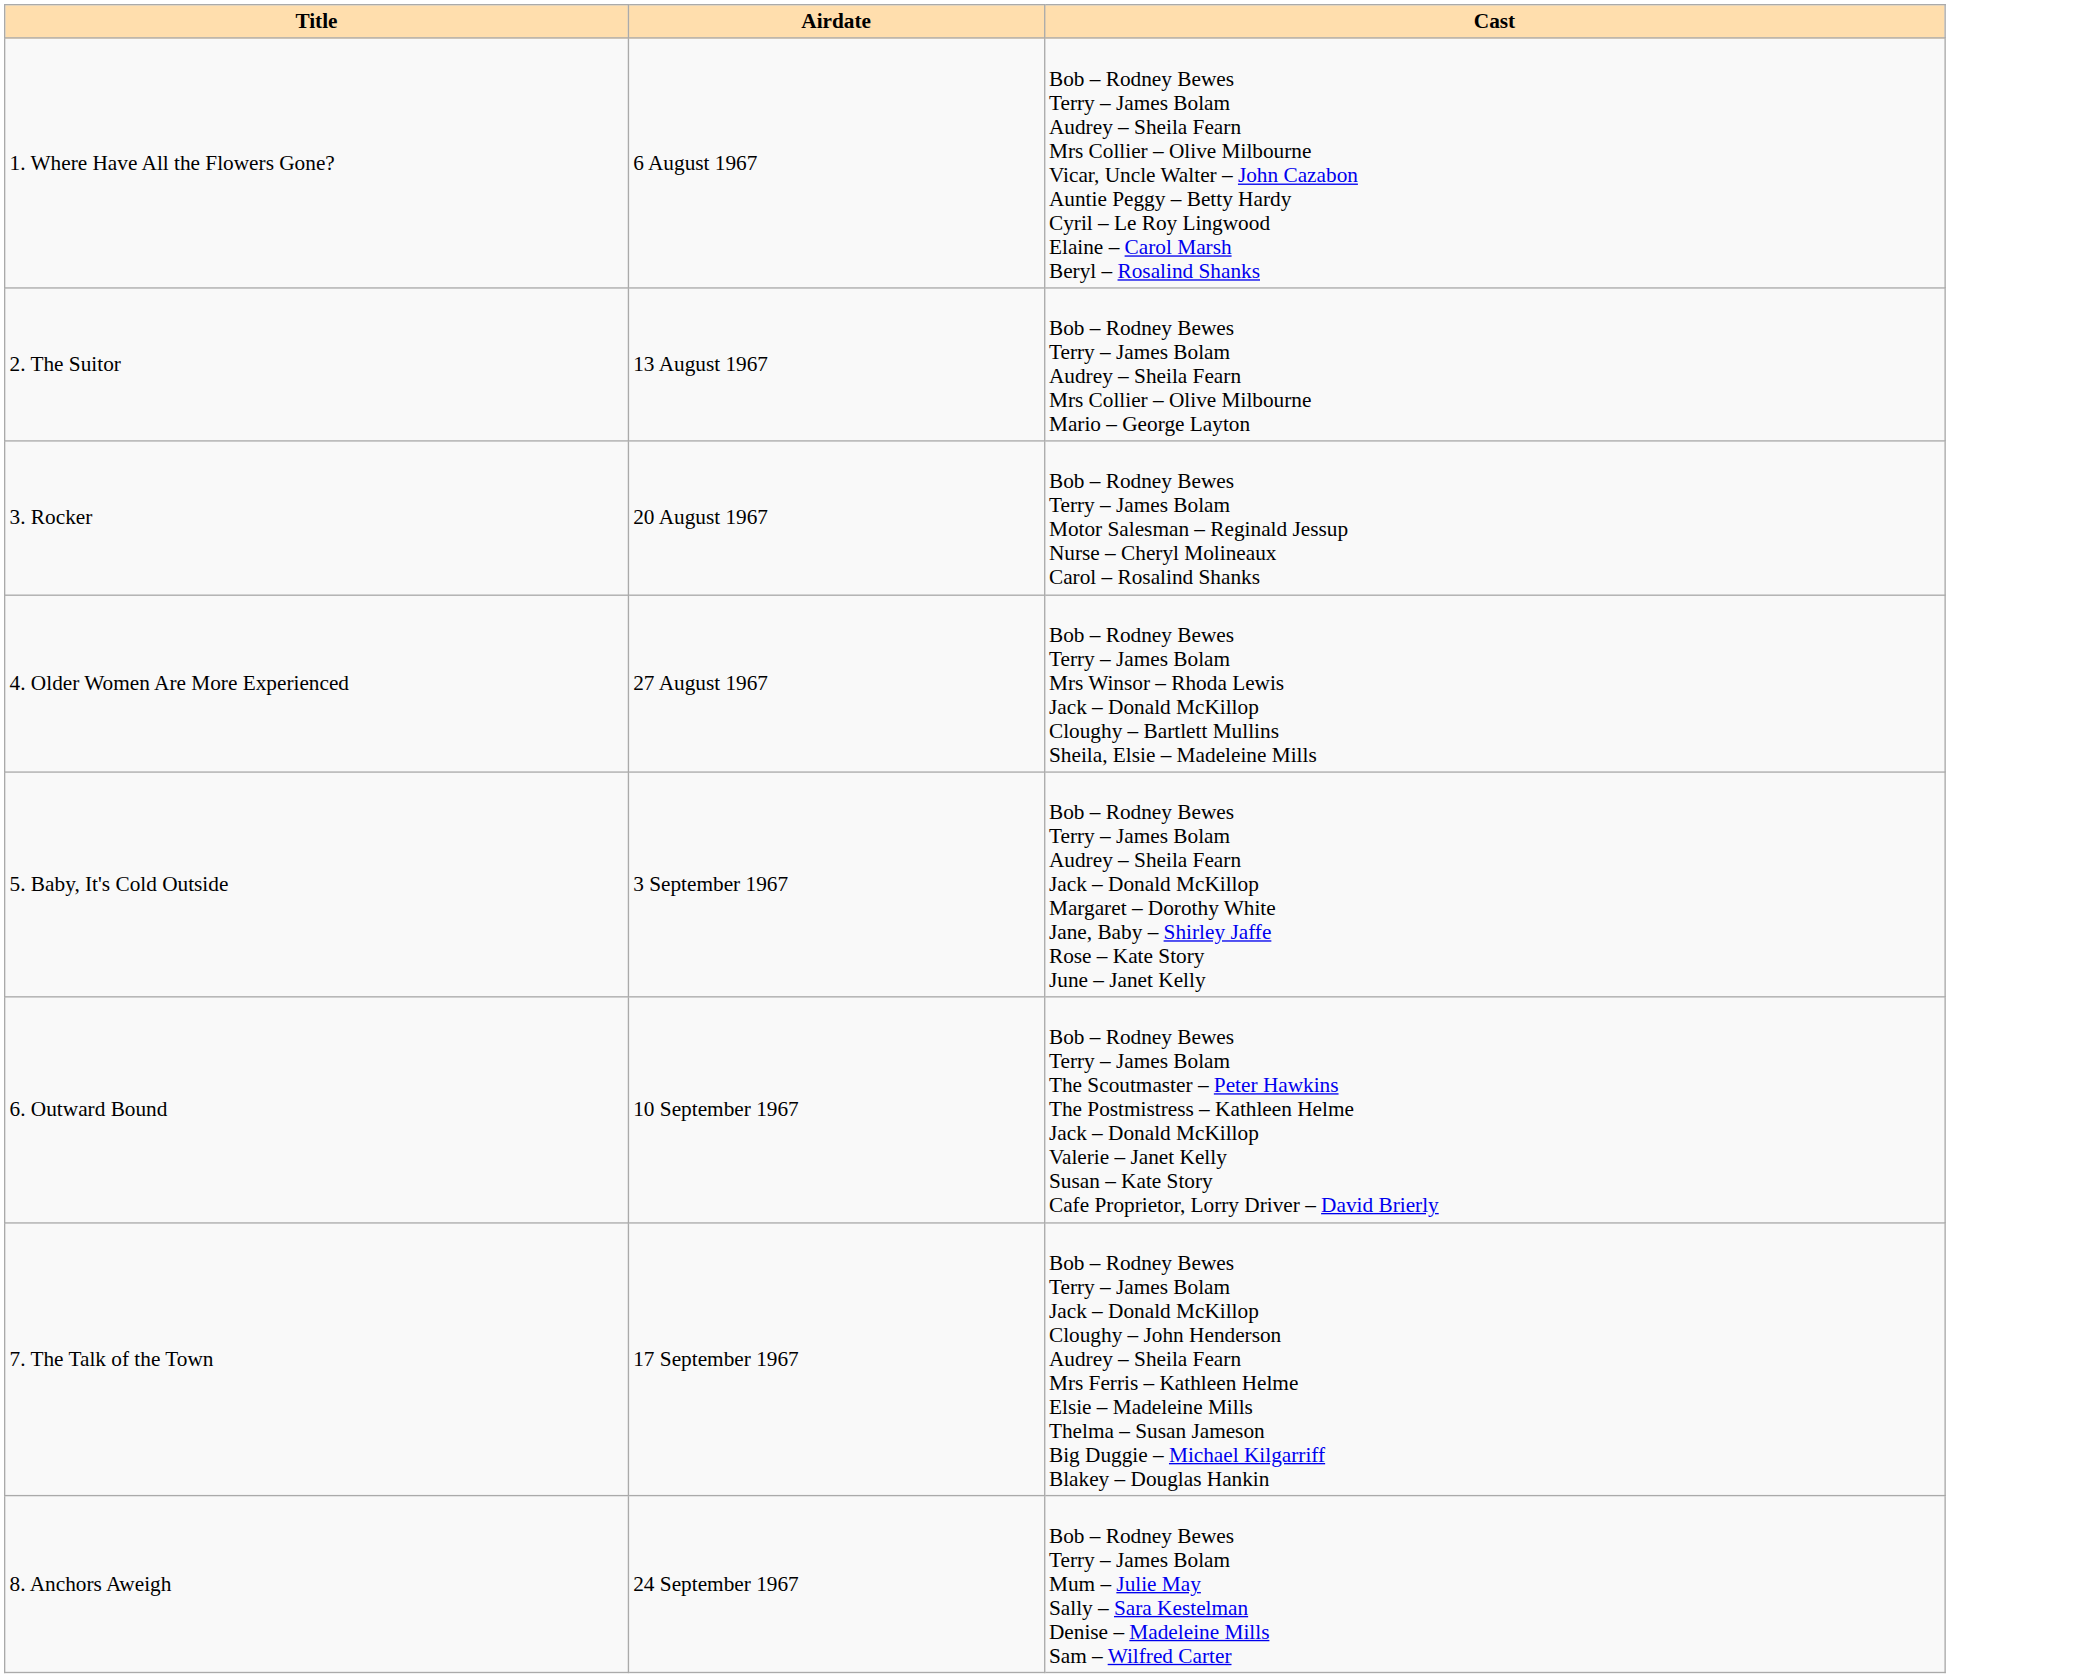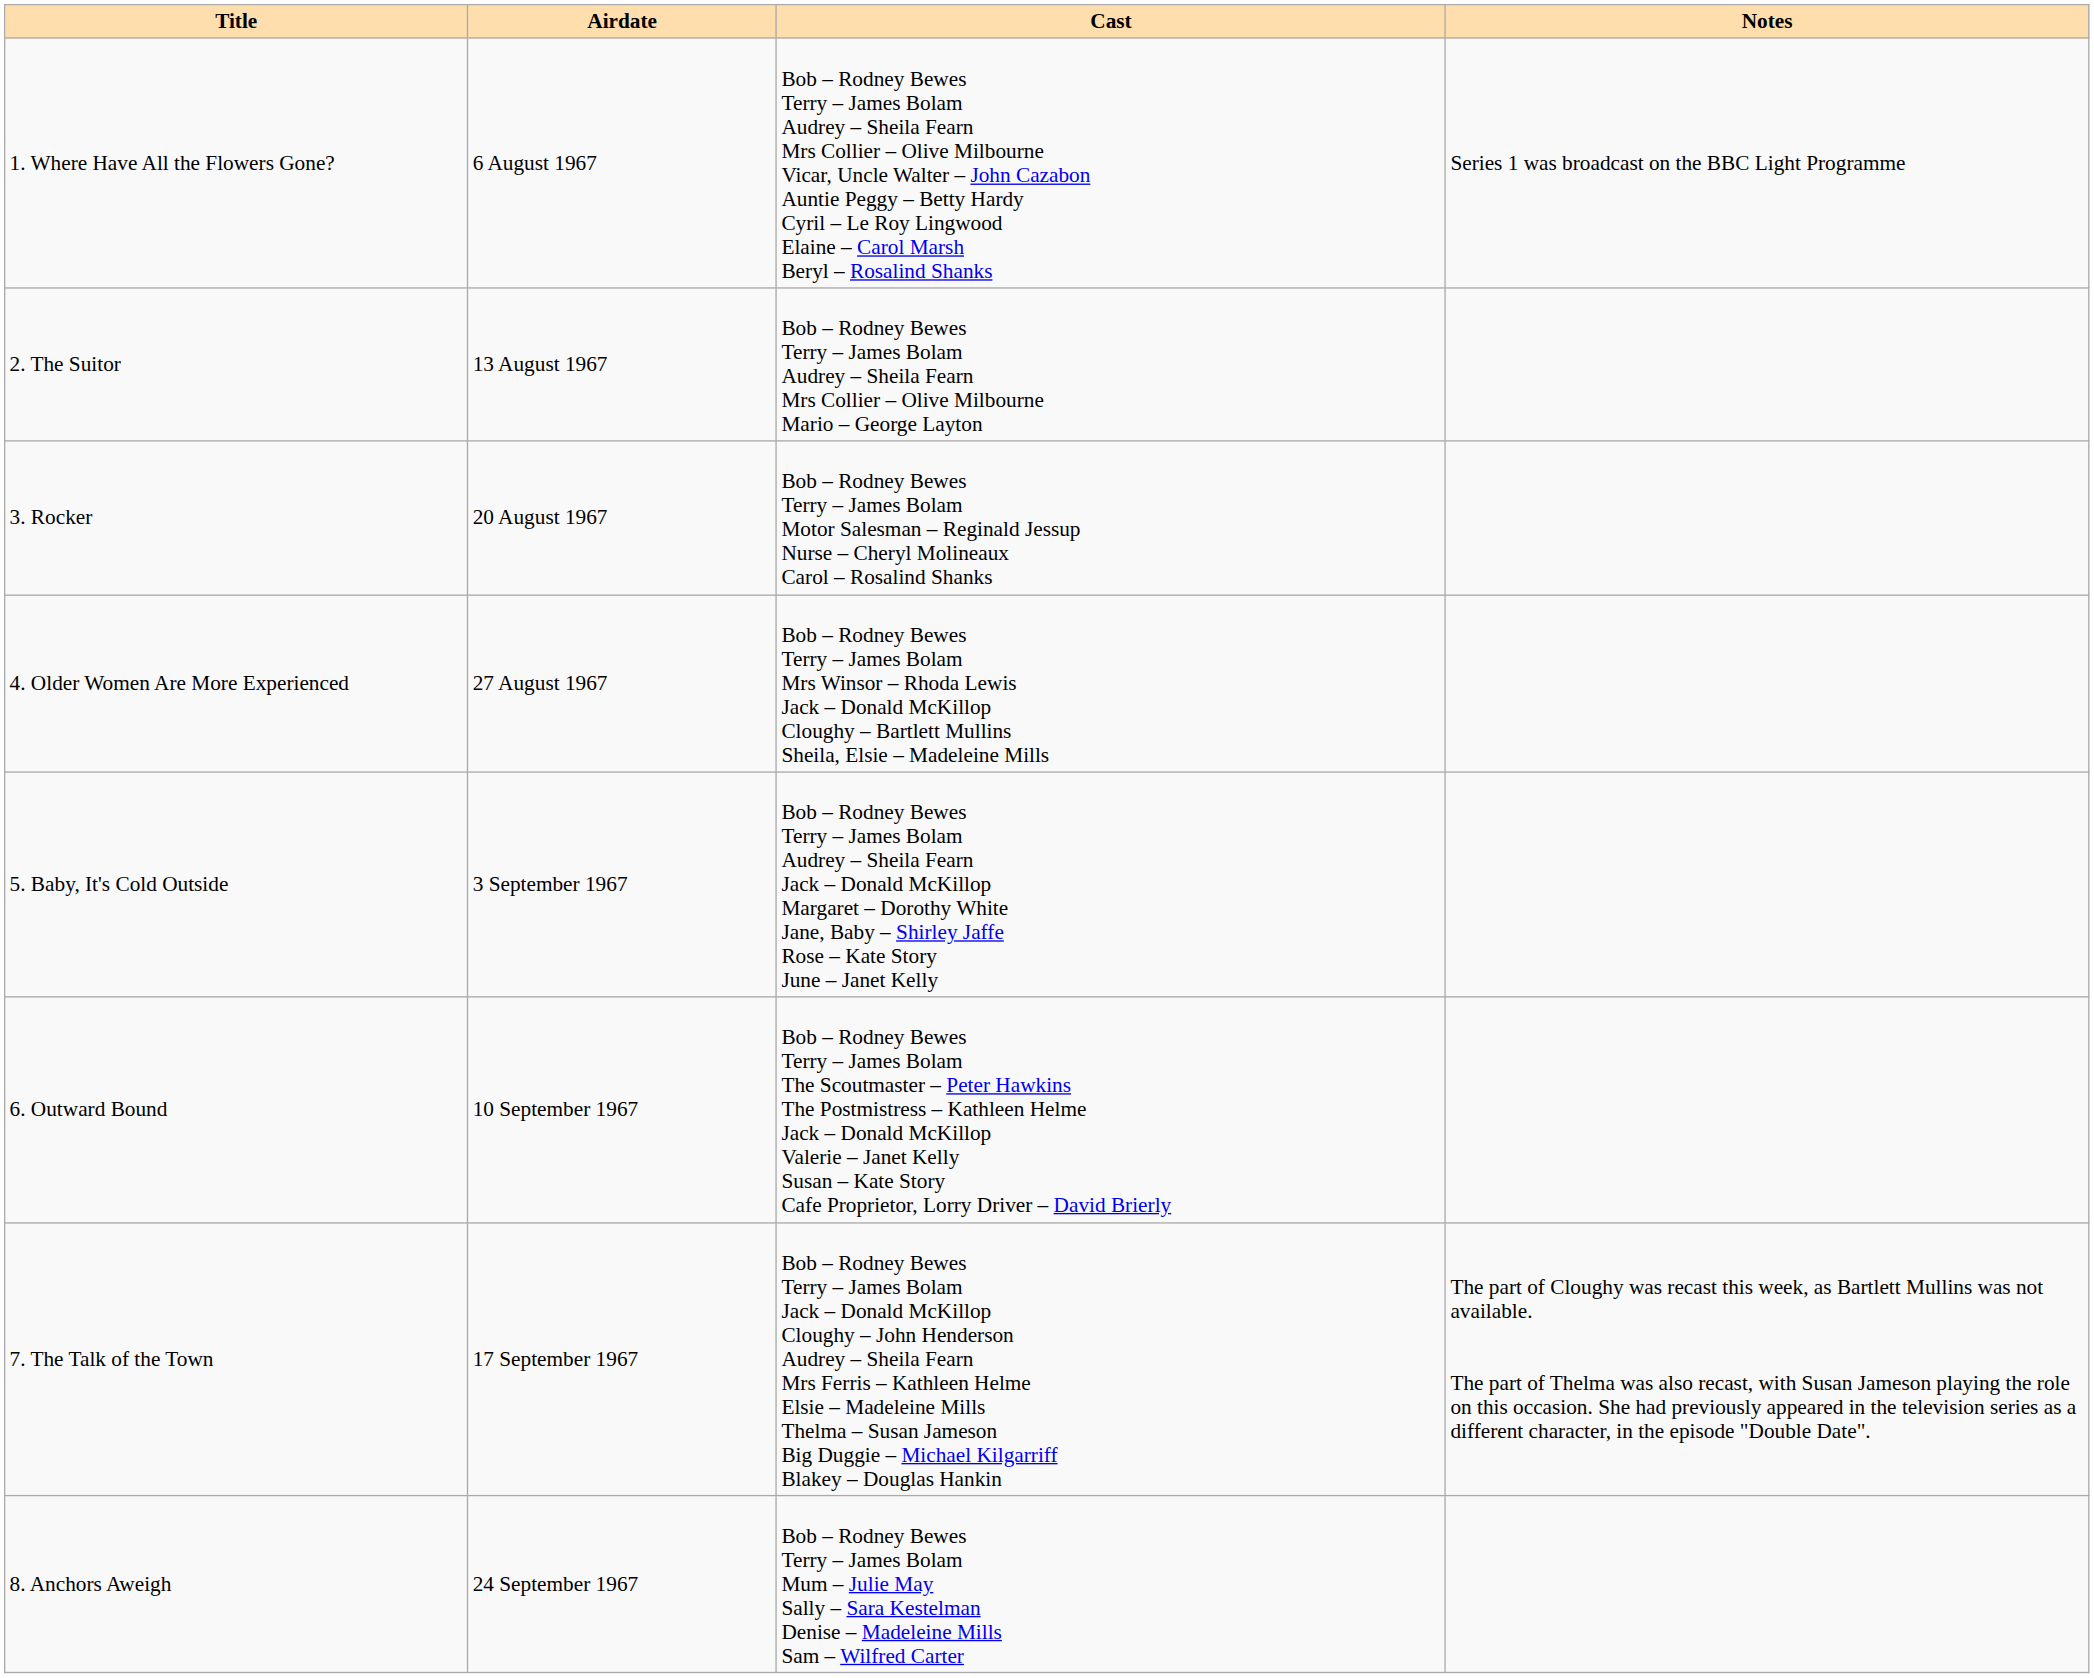+ column: (1767, 21)
